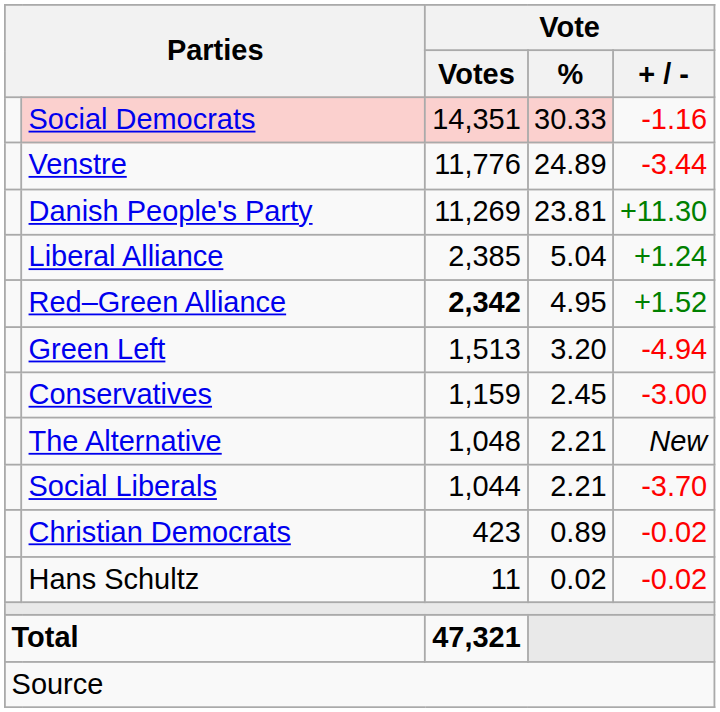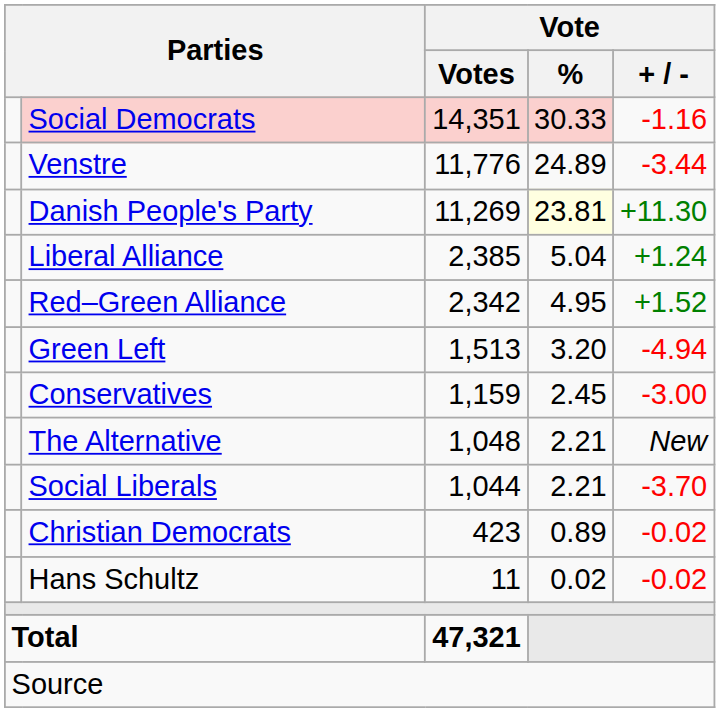(570, 211) no background -> (570, 211) lightyellow background
(485, 303) bold -> (485, 303) normal
